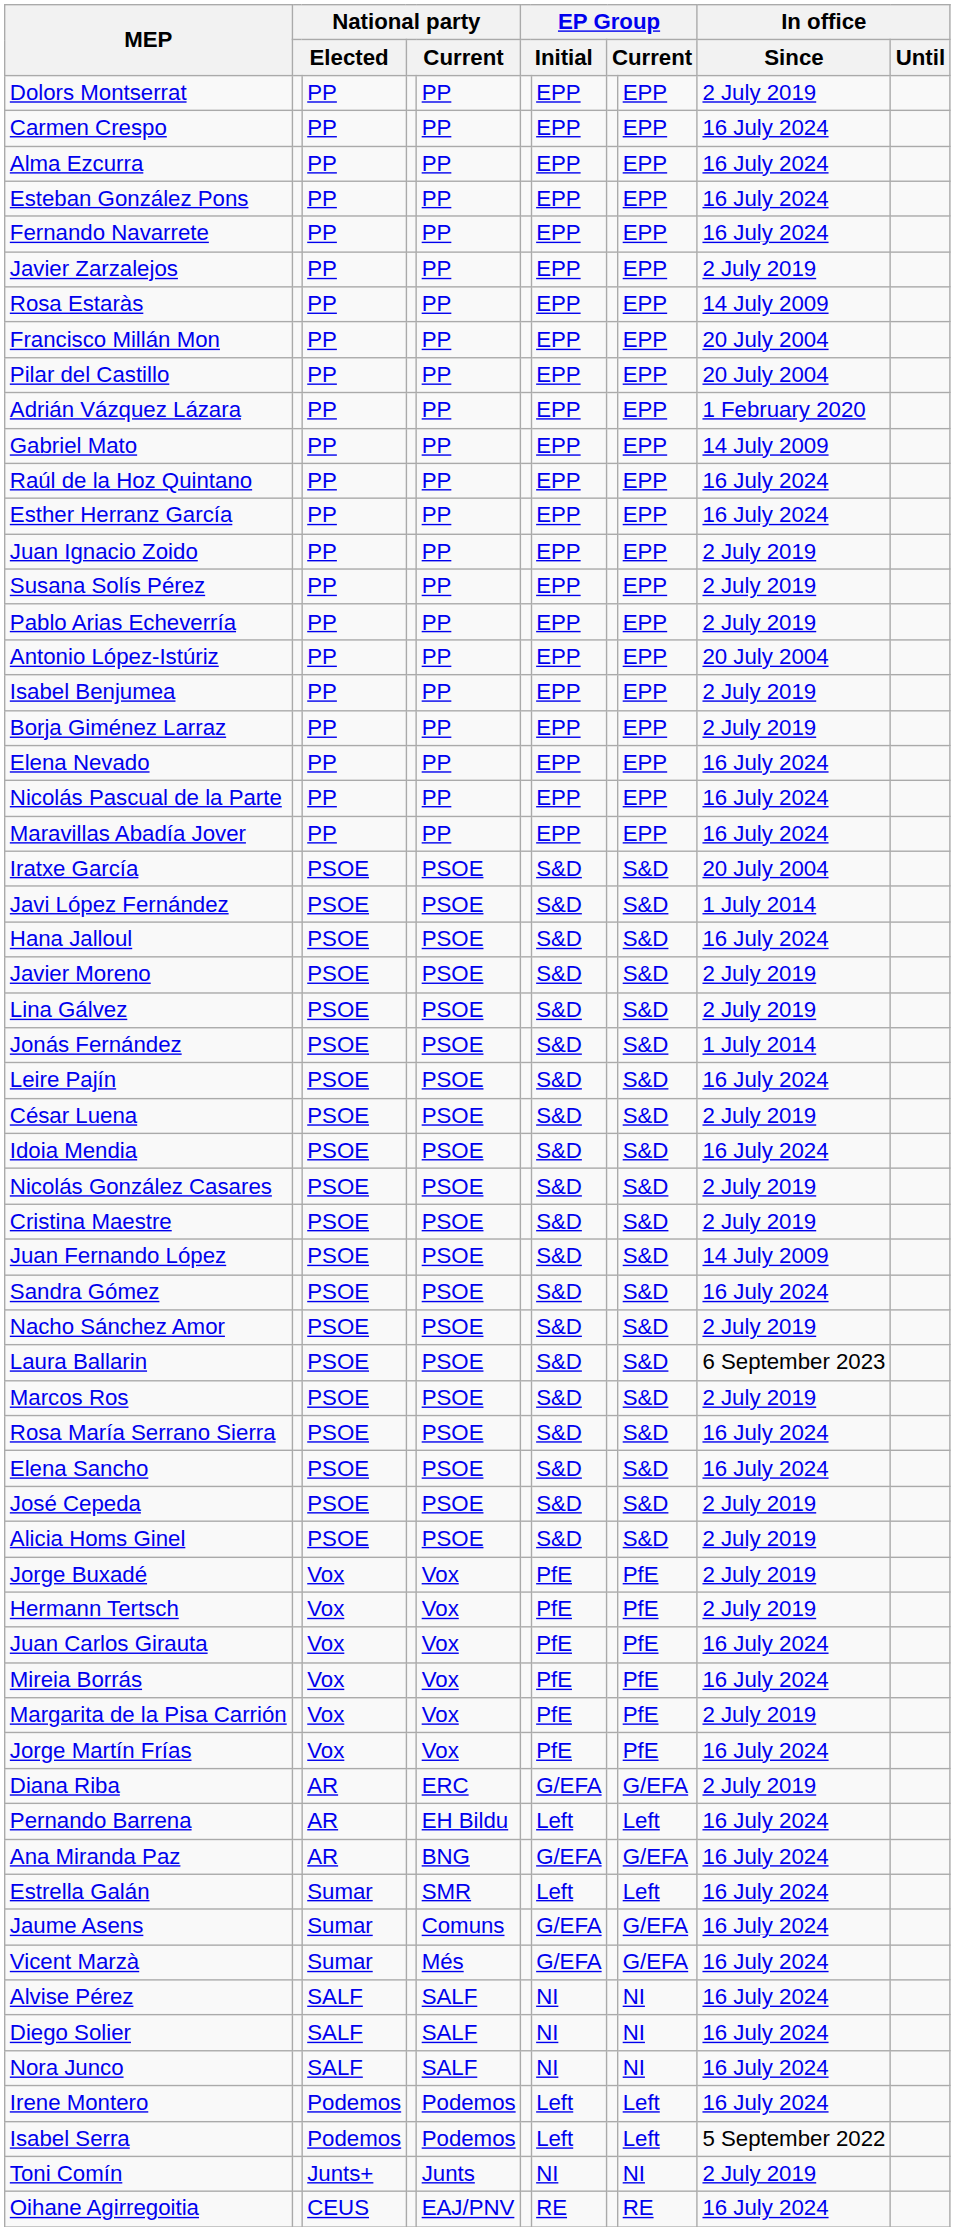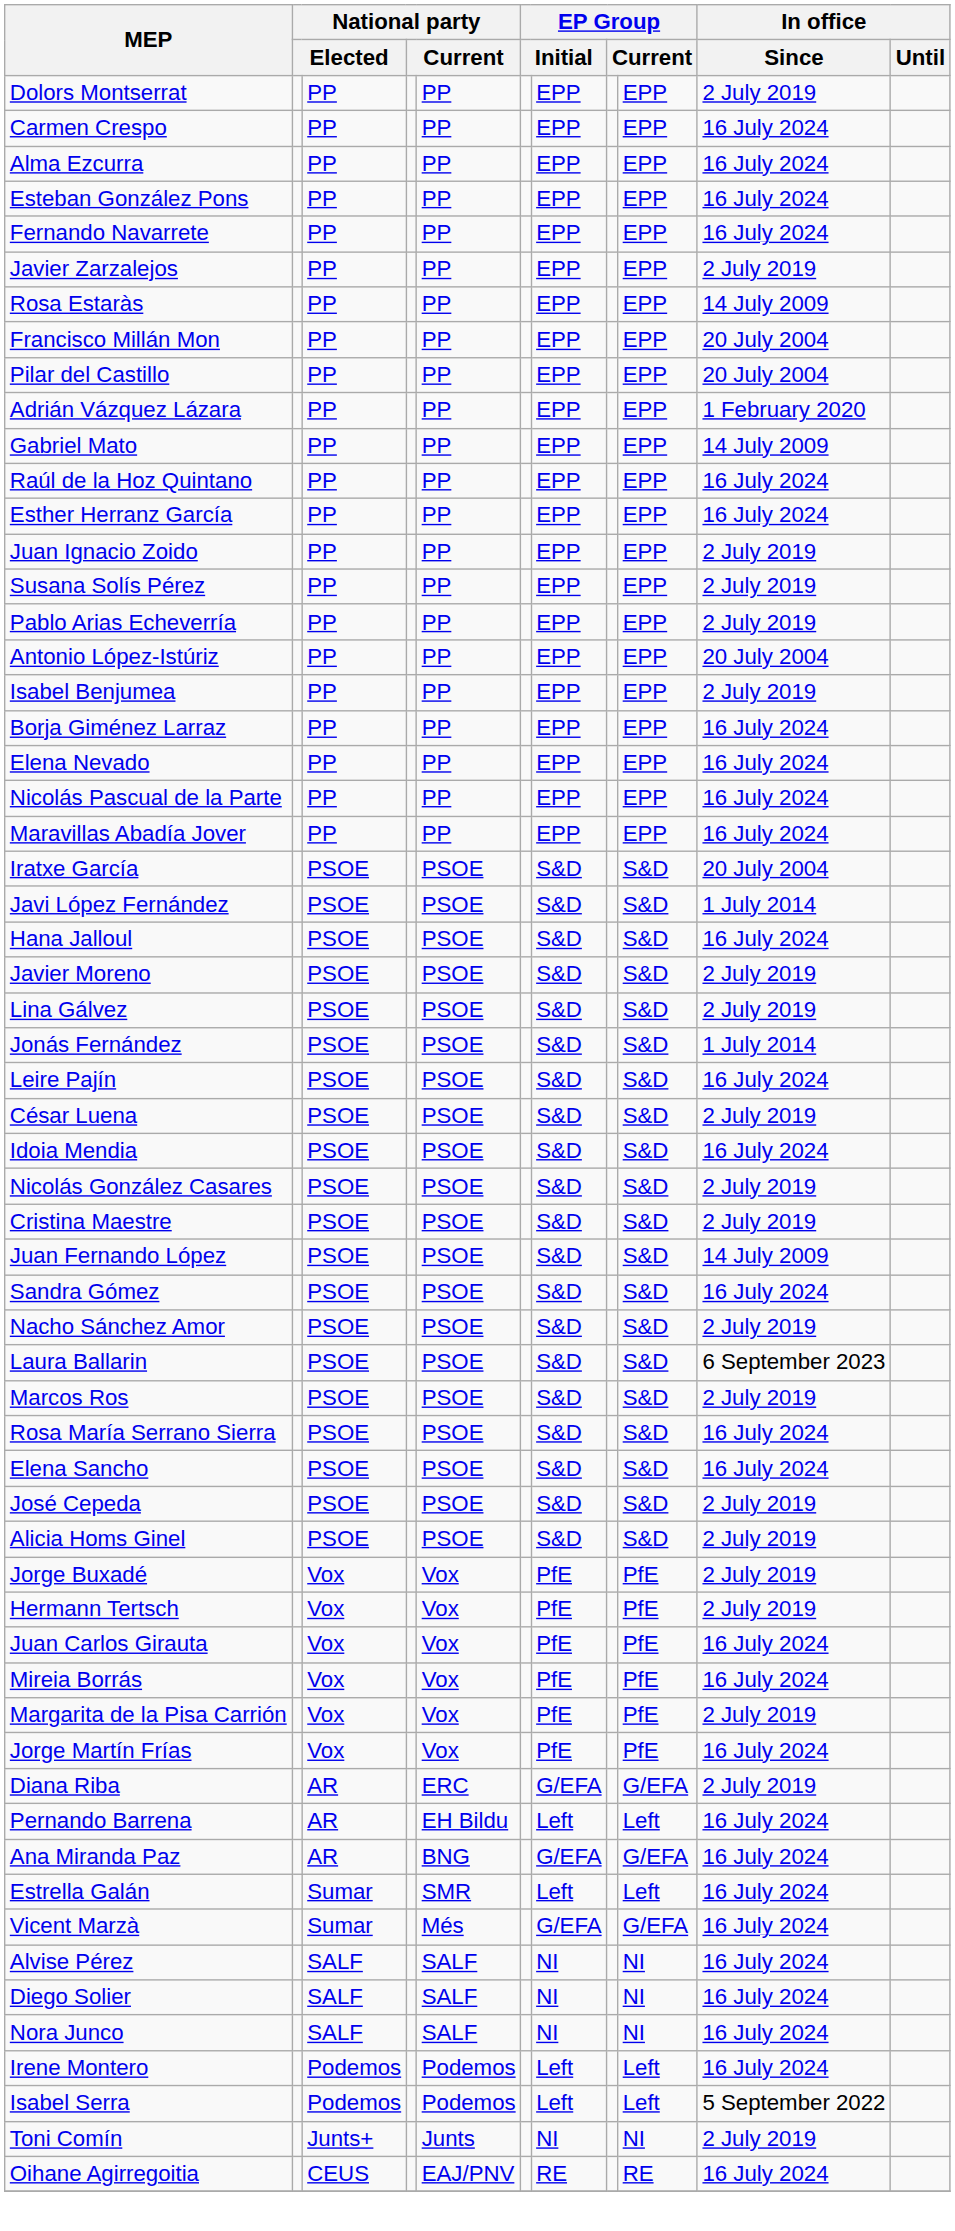(759, 727) 2 July 2019 -> (766, 727) 16 July 2024
- row: (77, 1926)
